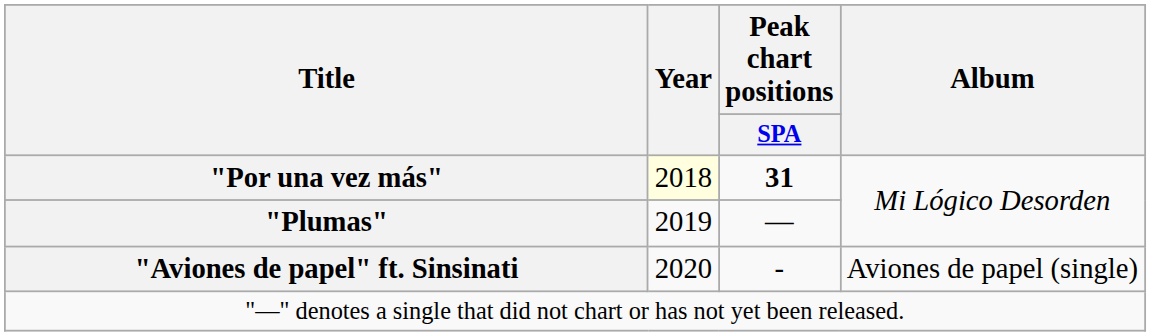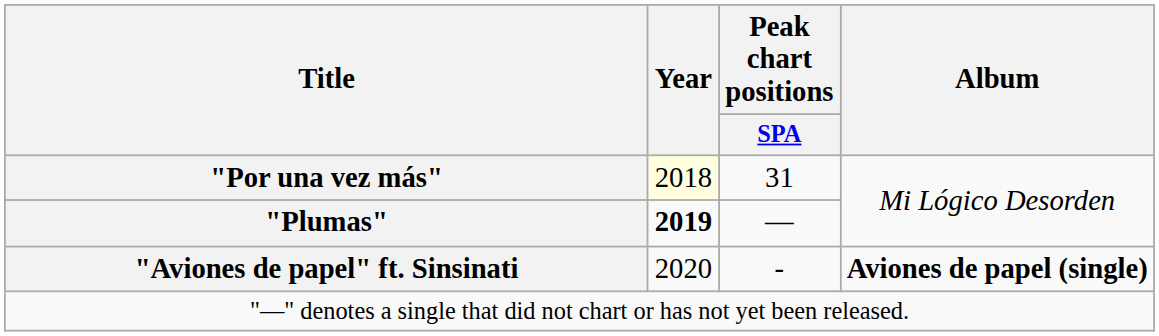(779, 177) bold -> (779, 177) normal
(683, 222) normal -> (683, 222) bold
(992, 268) normal -> (997, 268) bold
